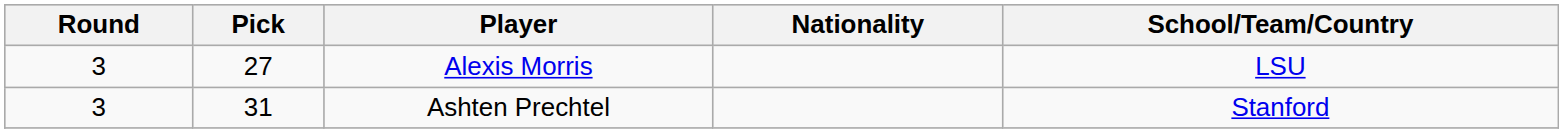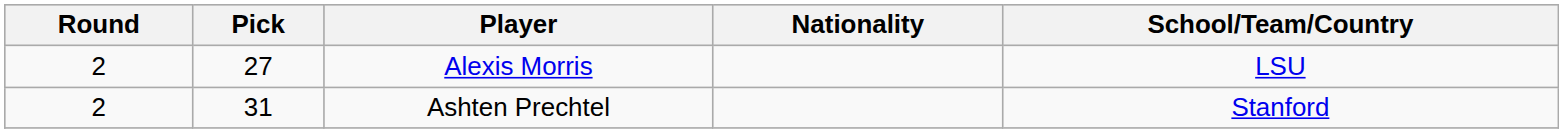(99, 66) 3 -> (99, 66) 2
(99, 107) 3 -> (99, 107) 2
